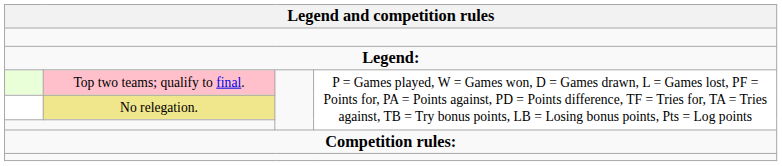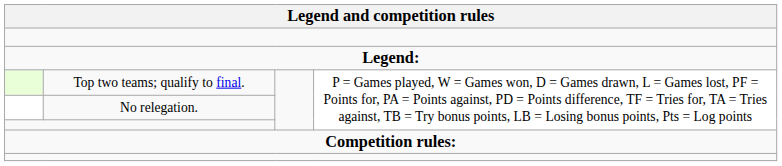(159, 82) pink background -> (159, 82) no background
(159, 107) khaki background -> (159, 107) no background
